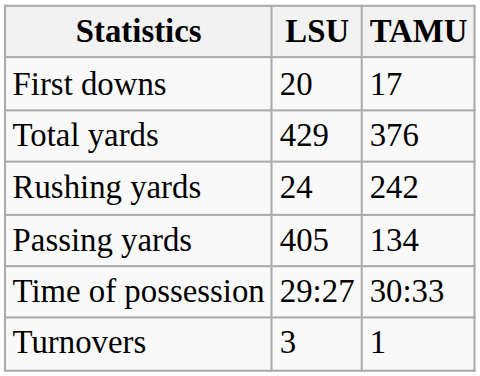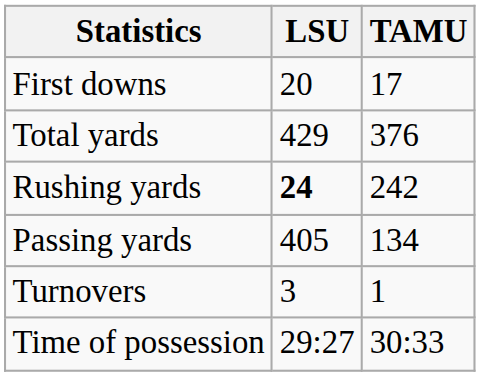(296, 187) normal -> (296, 187) bold
rows swapped: (79, 343) <-> (139, 291)
